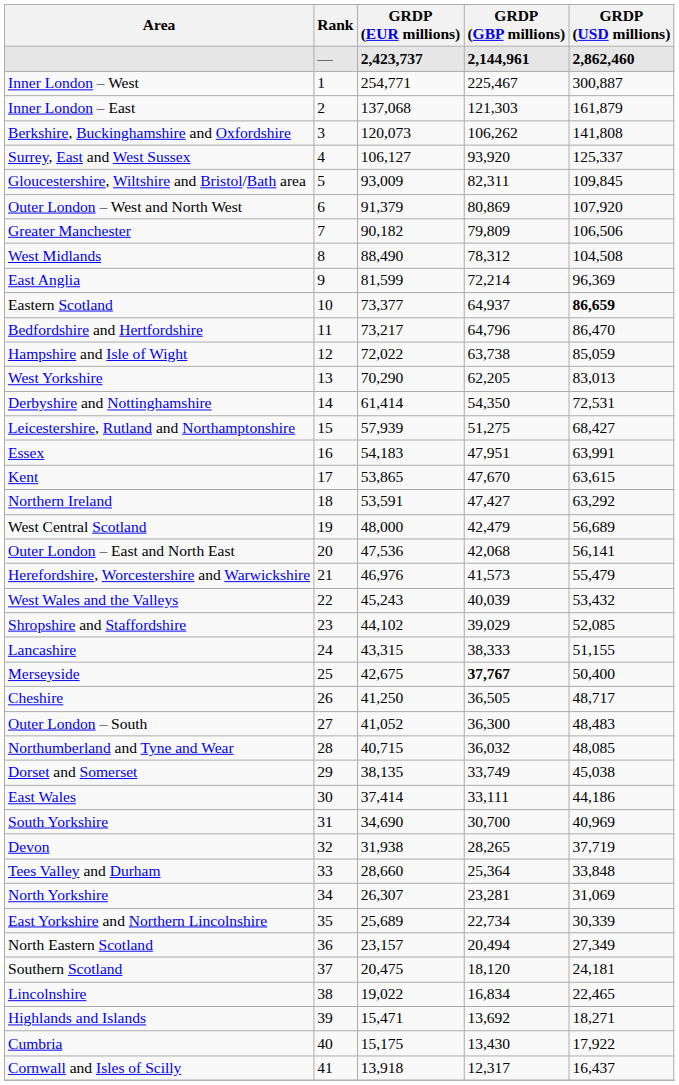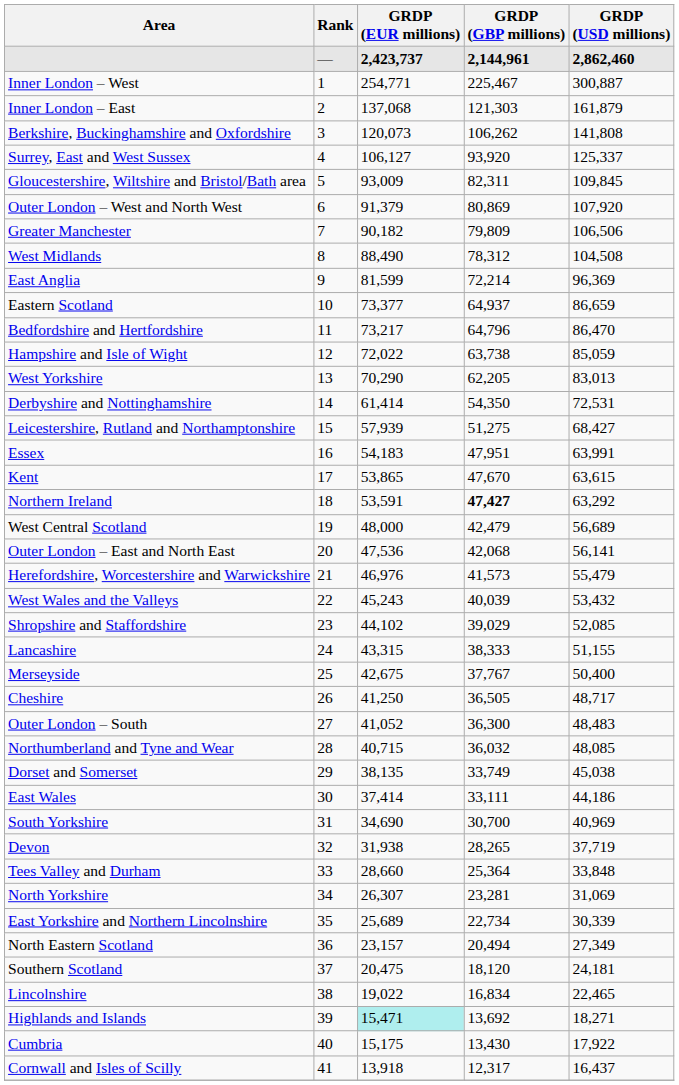(594, 305) bold -> (594, 305) normal
(489, 501) normal -> (489, 501) bold
(489, 674) bold -> (489, 674) normal
(382, 1018) no background -> (382, 1018) paleturquoise background
